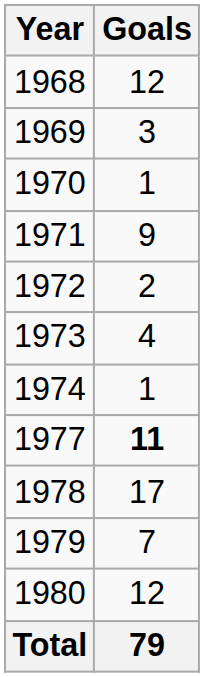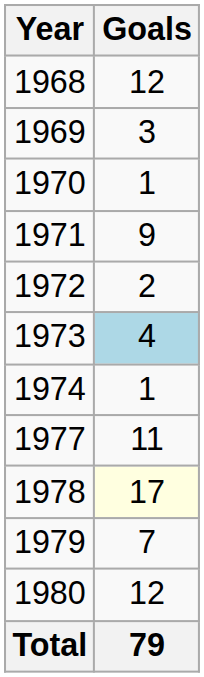(147, 337) no background -> (147, 337) lightblue background
(147, 440) bold -> (147, 440) normal
(147, 491) no background -> (147, 491) lightyellow background
